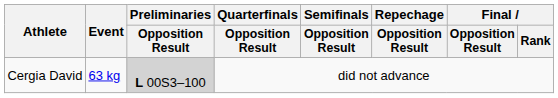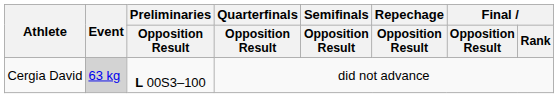(104, 76) no background -> (104, 76) lightgrey background
(170, 83) lightgrey background -> (170, 83) no background
